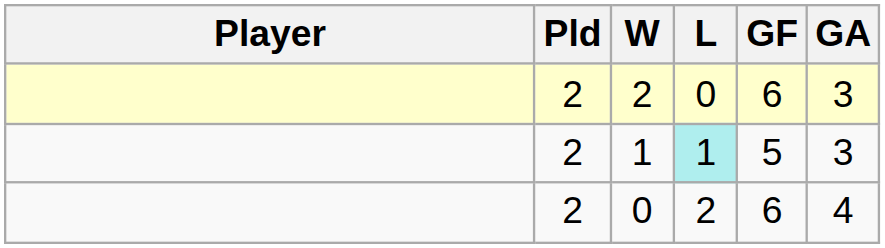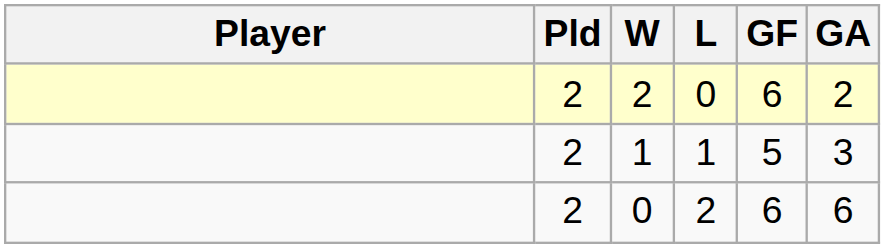(843, 93) 3 -> (843, 93) 2
(706, 152) paleturquoise background -> (706, 152) no background
(843, 211) 4 -> (843, 211) 6
